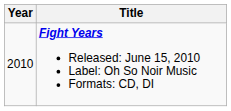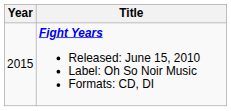(20, 64) 2010 -> (20, 64) 2015
